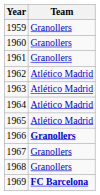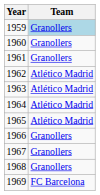(51, 27) no background -> (51, 27) lightblue background
(53, 136) bold -> (51, 136) normal
(59, 182) bold -> (58, 182) normal
